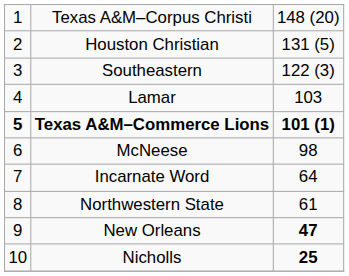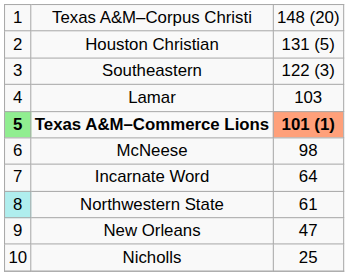(18, 124) no background -> (18, 124) lightgreen background
(308, 124) no background -> (308, 124) lightsalmon background
(18, 204) no background -> (18, 204) paleturquoise background
(308, 230) bold -> (308, 230) normal
(308, 257) bold -> (308, 257) normal
